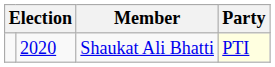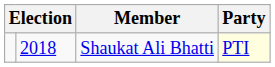(38, 47) 2020 -> (38, 47) 2018
